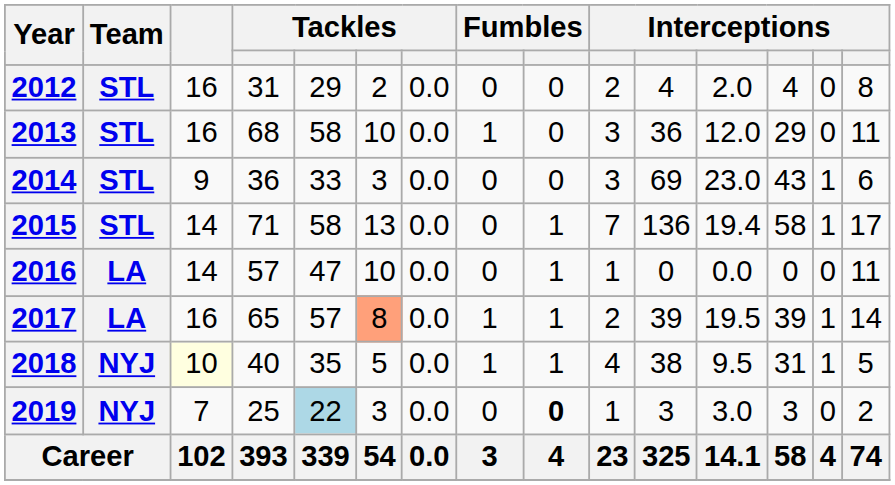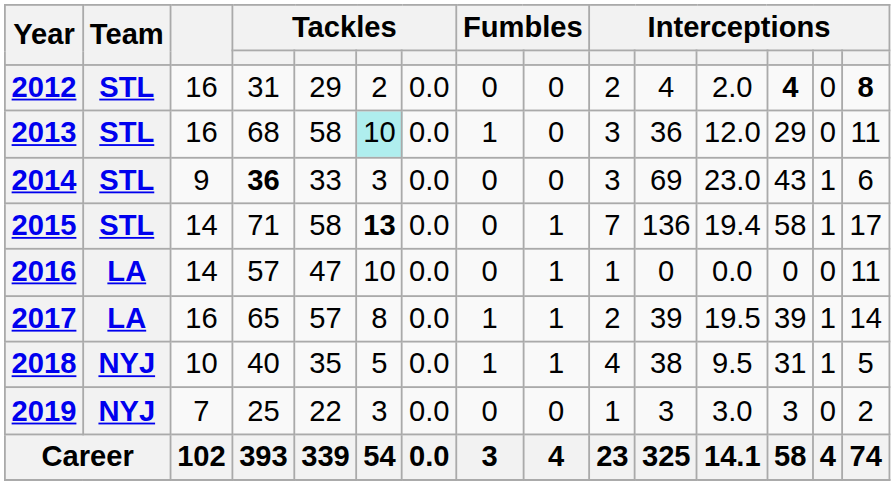(790, 87) normal -> (790, 87) bold
(866, 87) normal -> (866, 87) bold
(379, 133) no background -> (379, 133) paleturquoise background
(263, 179) normal -> (263, 179) bold
(379, 225) normal -> (379, 225) bold
(379, 318) lightsalmon background -> (379, 318) no background
(201, 364) lightyellow background -> (201, 364) no background
(326, 410) lightblue background -> (326, 410) no background
(556, 410) bold -> (556, 410) normal
